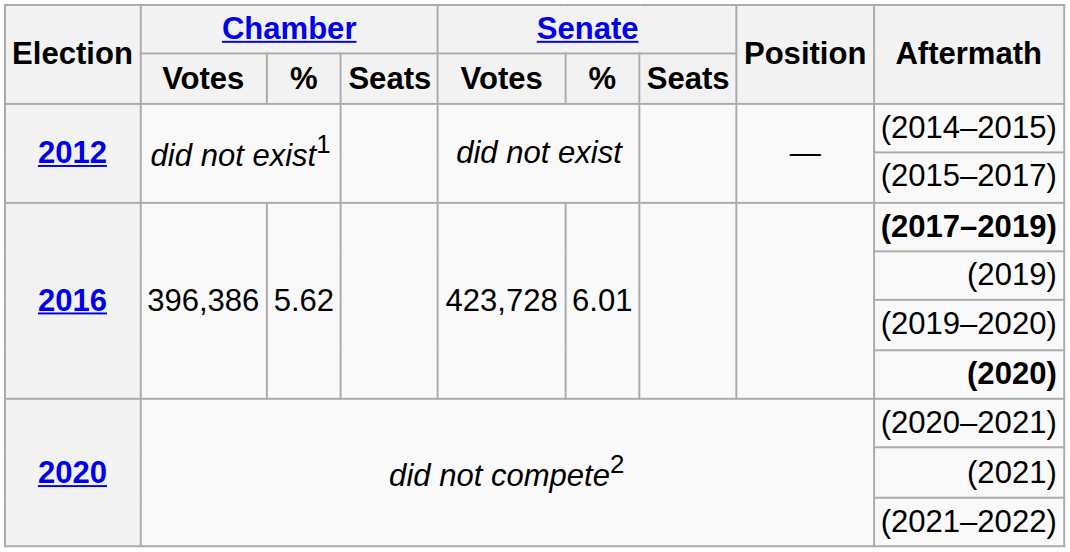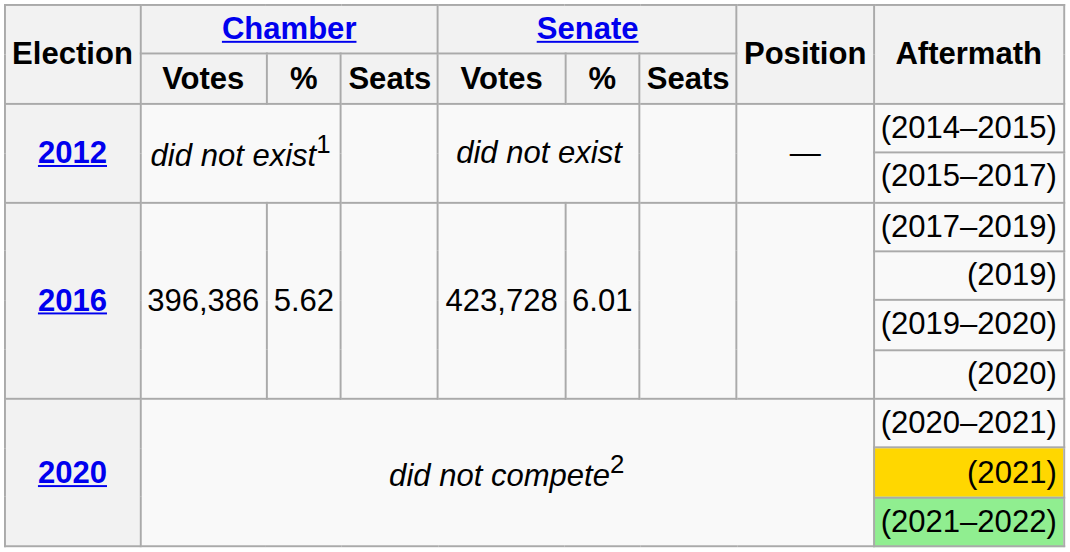(969, 226) bold -> (969, 226) normal
(1012, 373) bold -> (1012, 373) normal
(1012, 472) no background -> (1012, 472) gold background
(969, 521) no background -> (969, 521) lightgreen background
